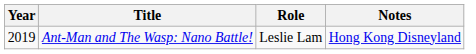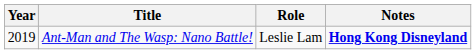(395, 37) normal -> (398, 37) bold
